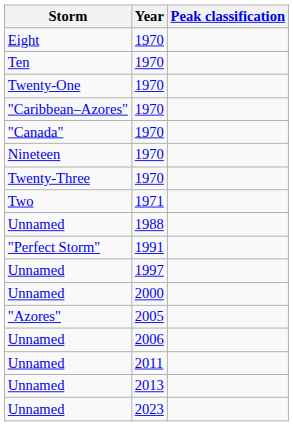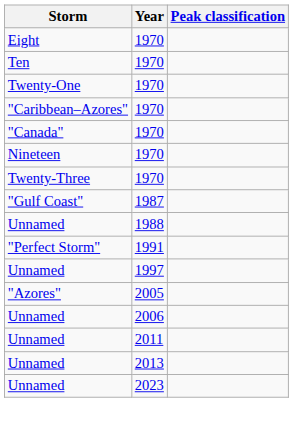- row: (21, 201)
+ row: (46, 201)
- row: (36, 293)
